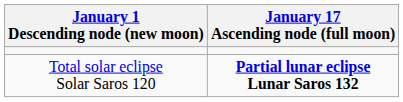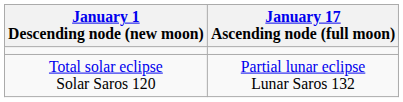(303, 75) bold -> (303, 75) normal
